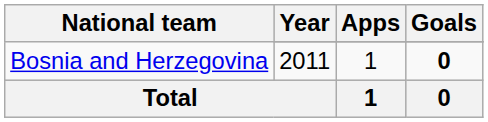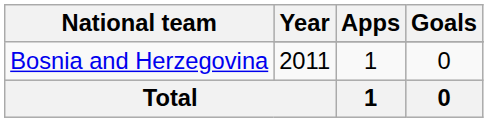(444, 60) bold -> (444, 60) normal
